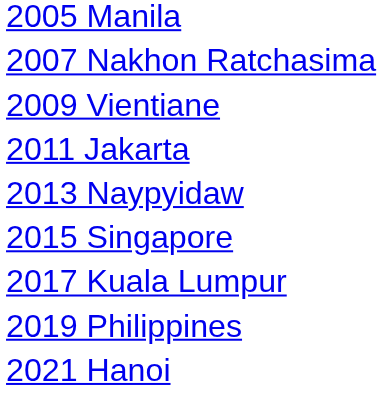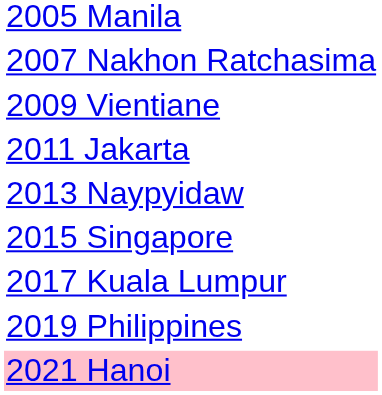(88, 370) no background -> (88, 370) pink background
